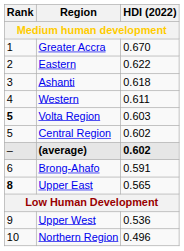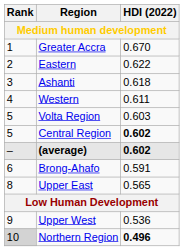(10, 116) bold -> (10, 116) normal
(137, 133) normal -> (137, 133) bold
(10, 185) bold -> (10, 185) normal
(13, 237) no background -> (13, 237) lightgrey background
(137, 237) normal -> (137, 237) bold
